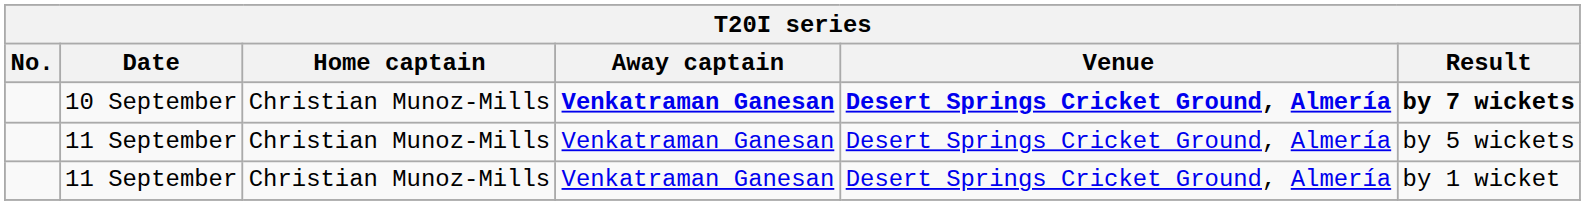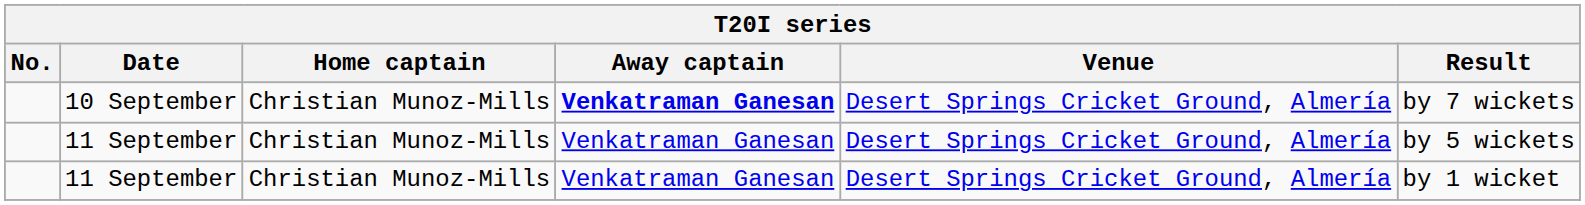(1118, 102) bold -> (1118, 102) normal
(1489, 102) bold -> (1489, 102) normal
